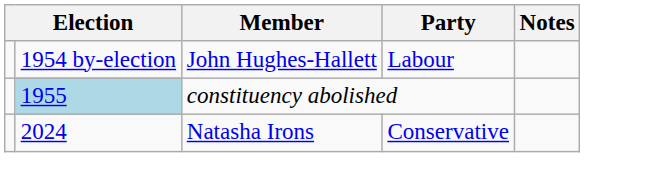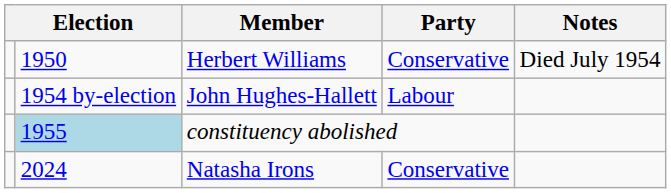+ row: (266, 59)
